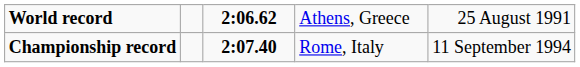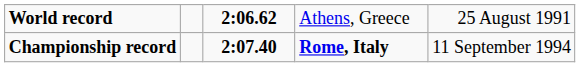(342, 47) normal -> (344, 47) bold
